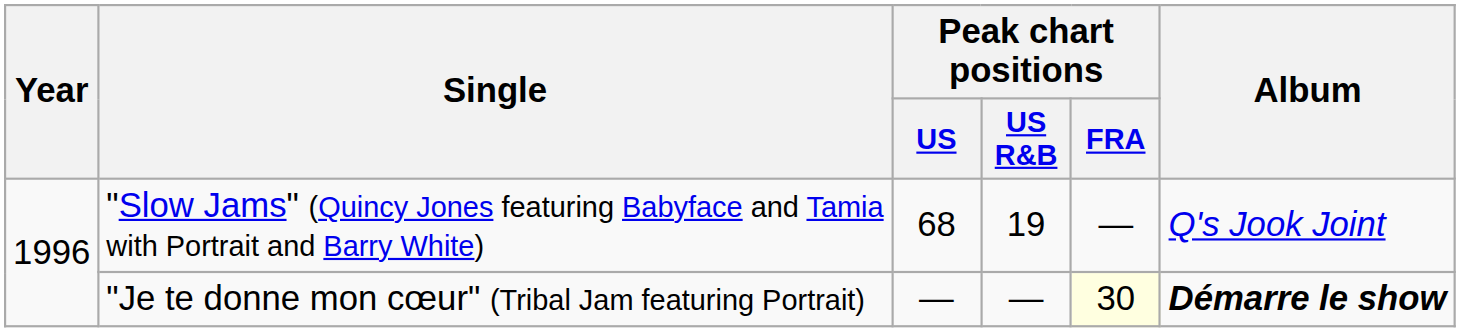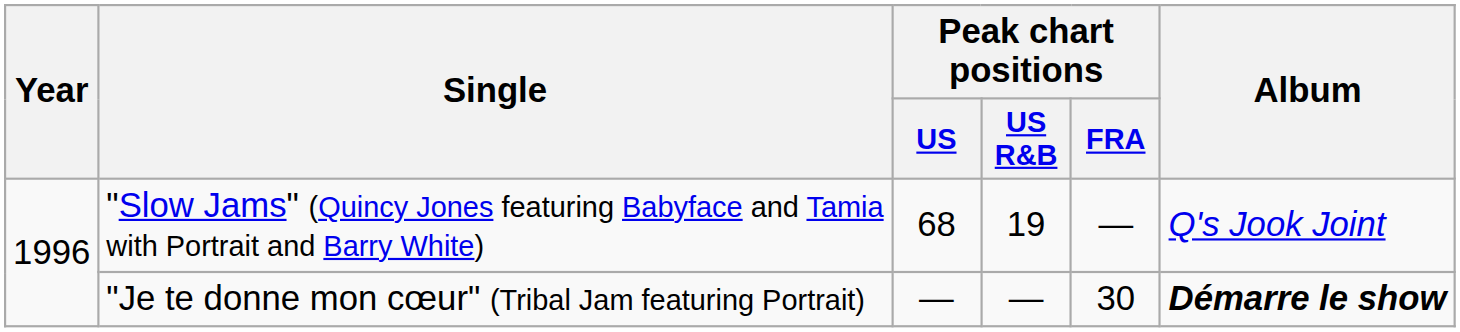(1116, 299) lightyellow background -> (1116, 299) no background
